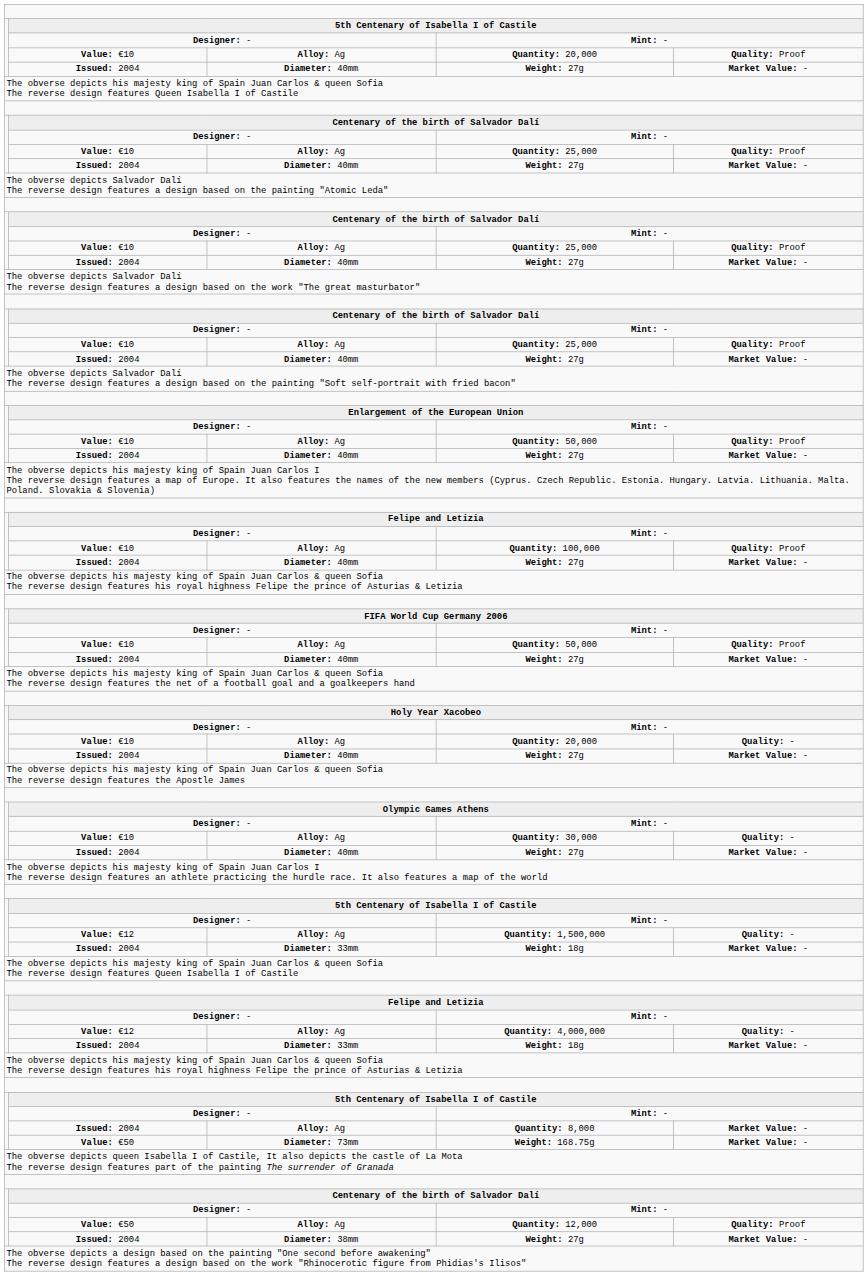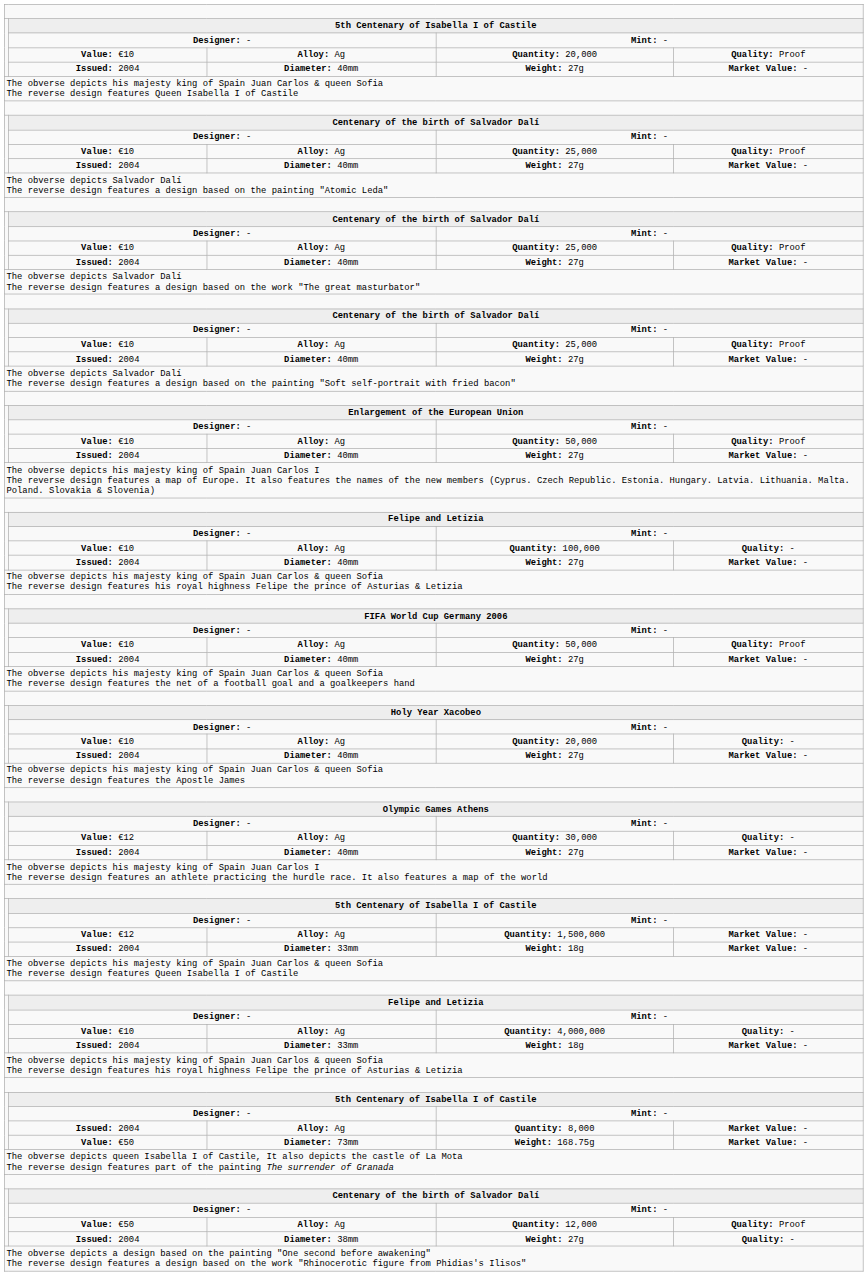(768, 548) Quality: Proof -> (768, 548) Quality: -
(108, 838) Value: €10 -> (108, 838) Value: €12
(768, 935) Quality: - -> (768, 935) Market Value: -
(108, 1031) Value: €12 -> (108, 1031) Value: €10
(768, 1239) Market Value: - -> (768, 1239) Quality: -
